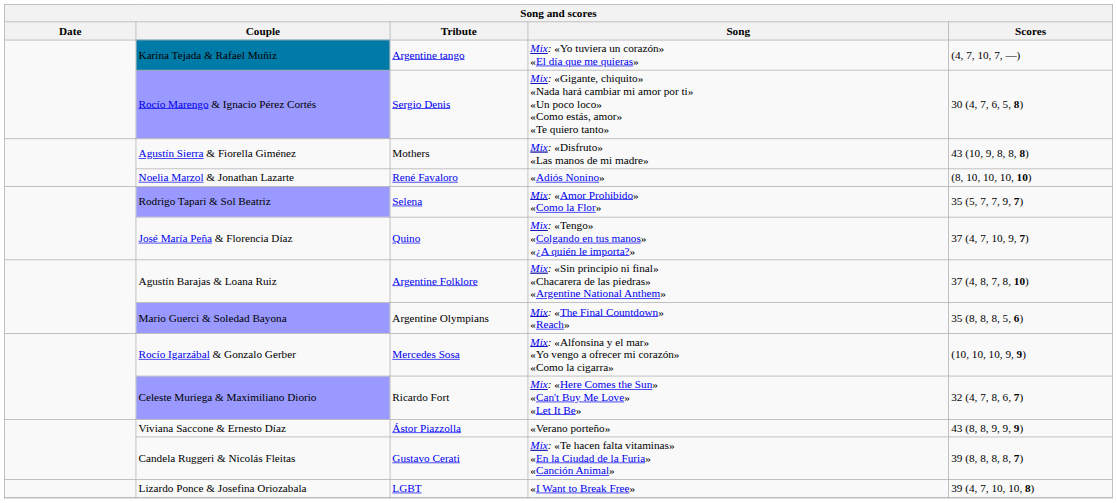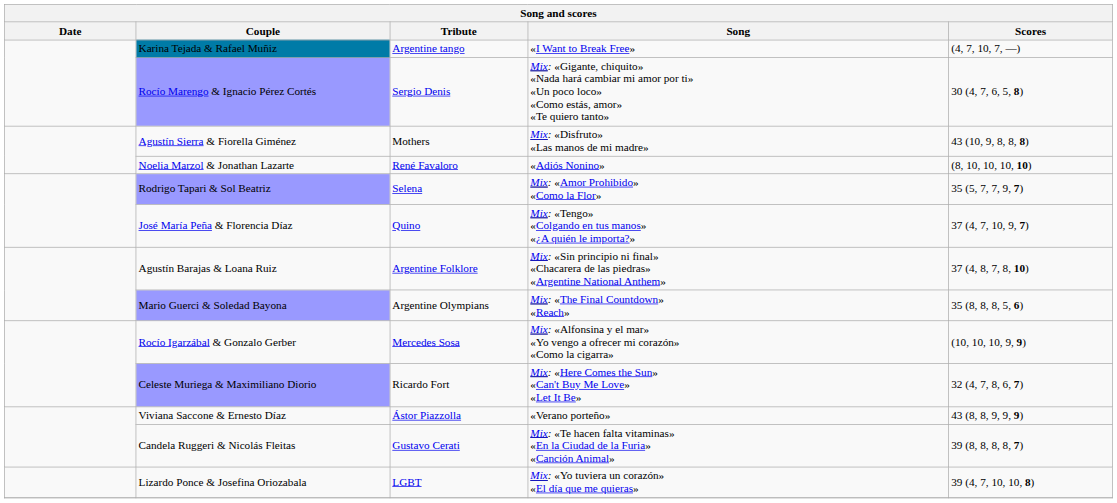(597, 55) Mix: «Yo tuviera un corazón» «El día que me quieras» -> (583, 48) «I Want to Break Free»
(583, 488) «I Want to Break Free» -> (597, 482) Mix: «Yo tuviera un corazón» «El día que me quieras»
